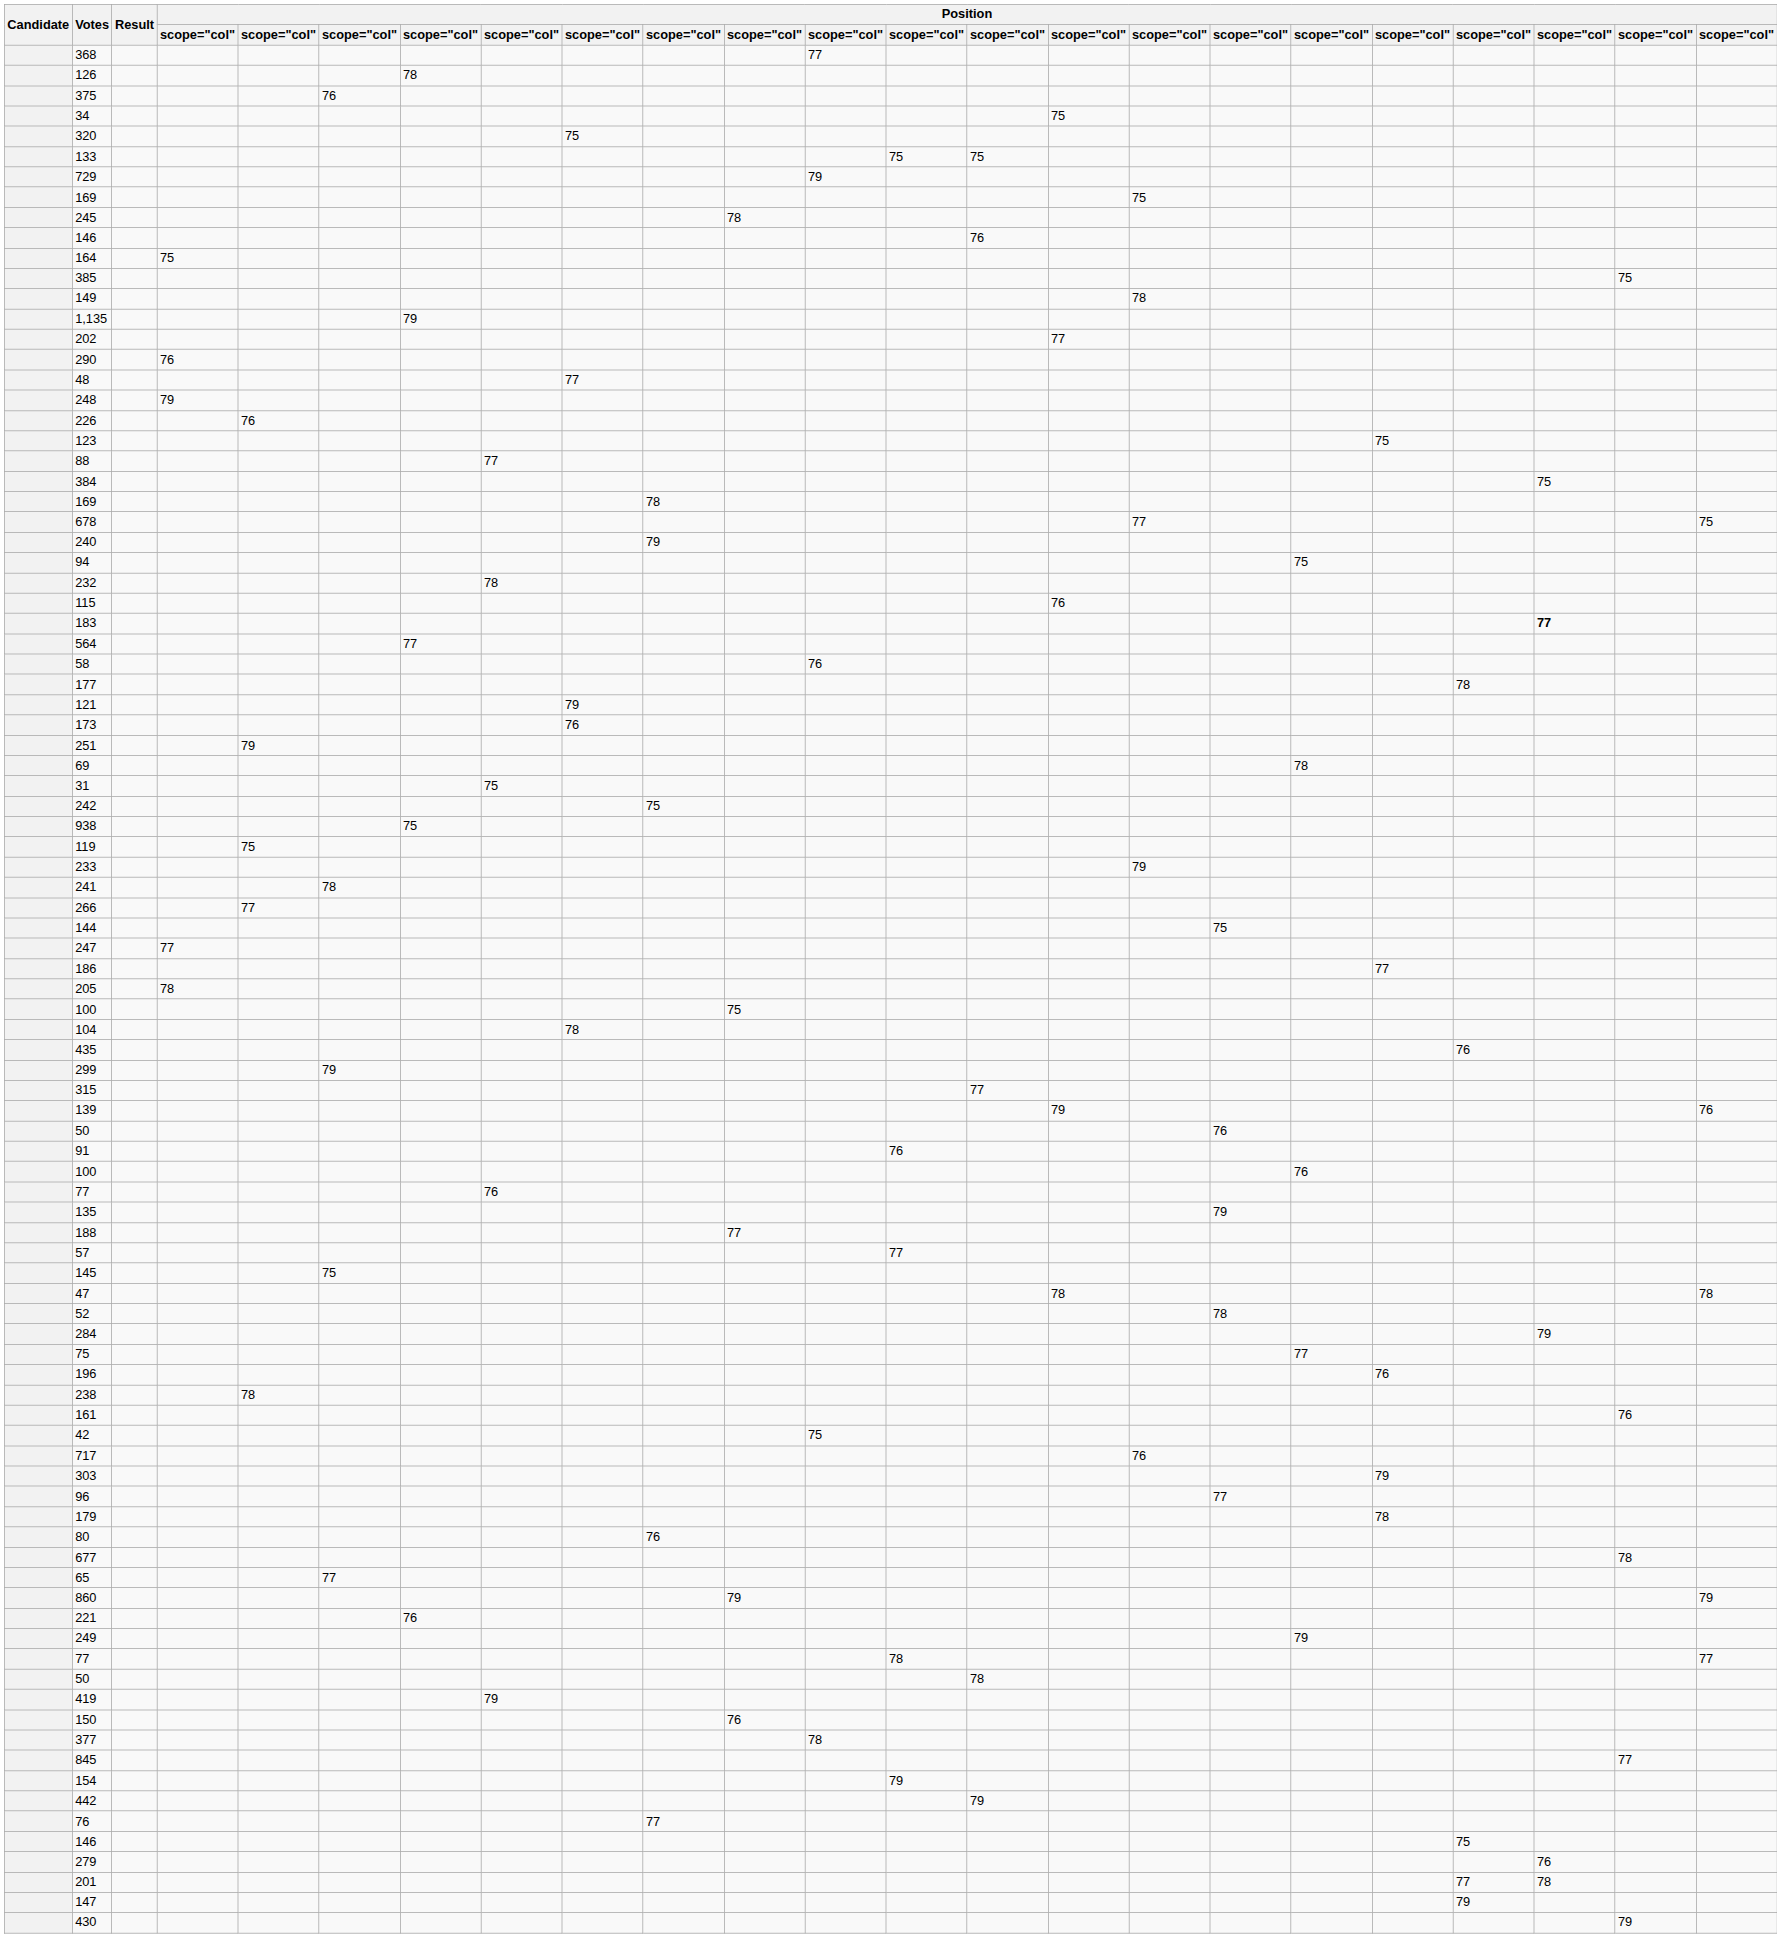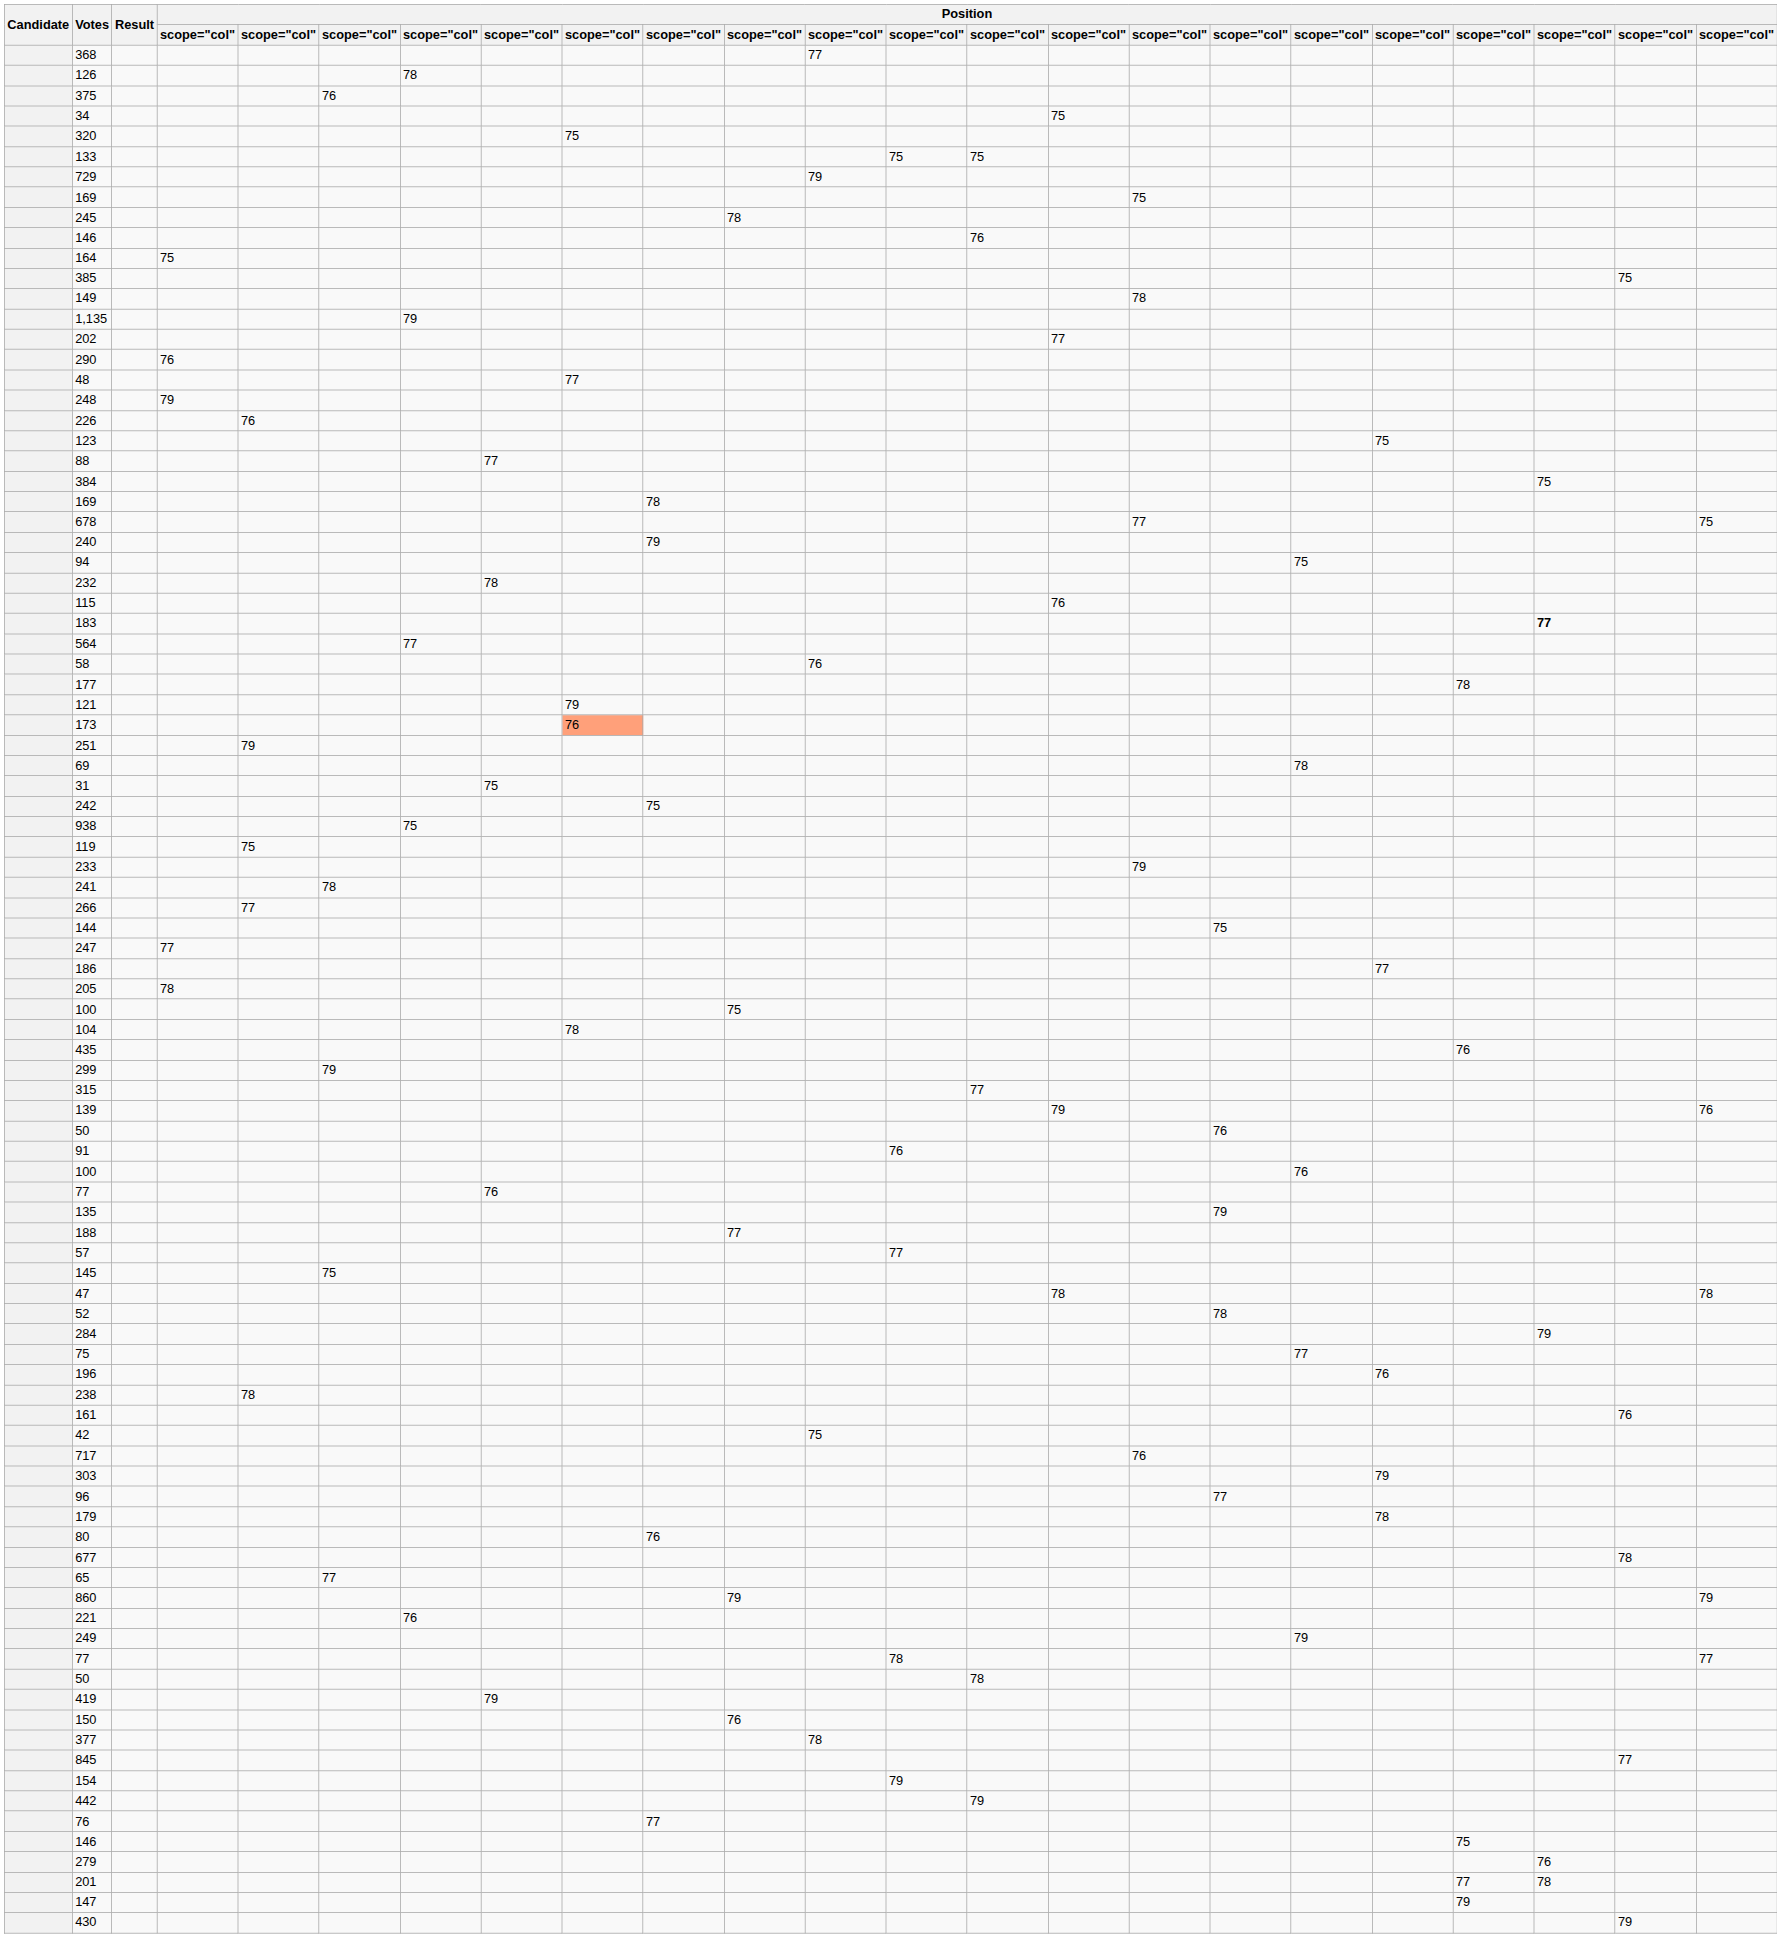(572, 725) no background -> (572, 725) lightsalmon background
